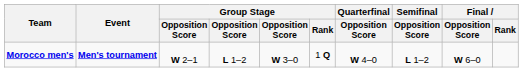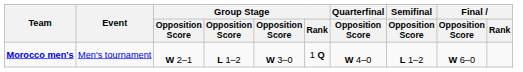(117, 55) bold -> (115, 55) normal
